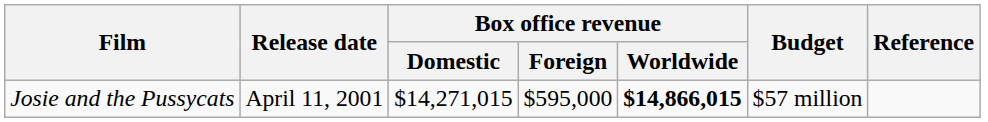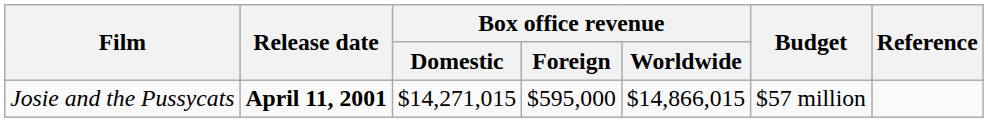(314, 98) normal -> (316, 98) bold
(682, 98) bold -> (686, 98) normal
